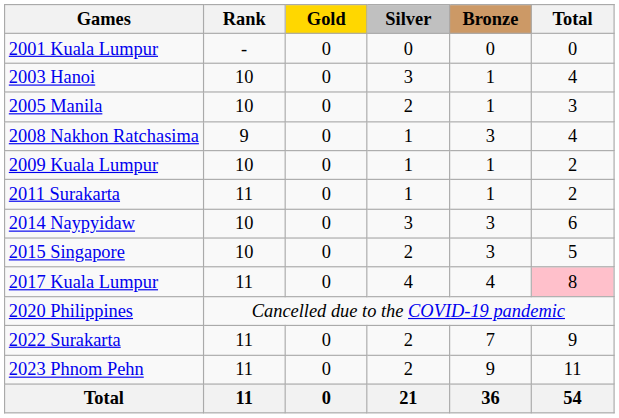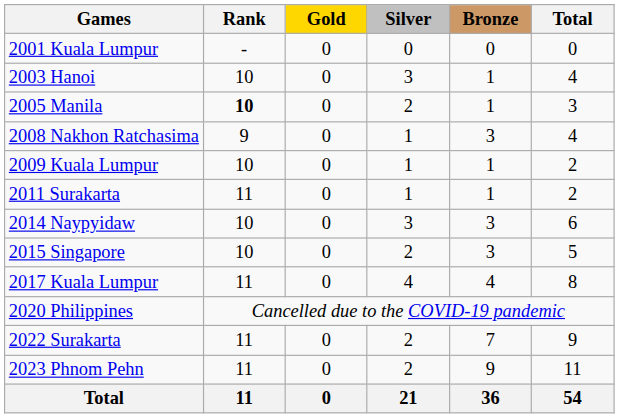(244, 106) normal -> (244, 106) bold
(573, 281) pink background -> (573, 281) no background
